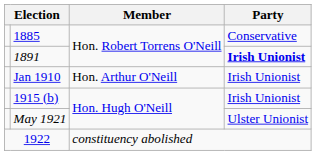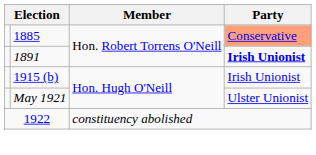(262, 35) no background -> (262, 35) lightsalmon background
- row: (37, 77)
